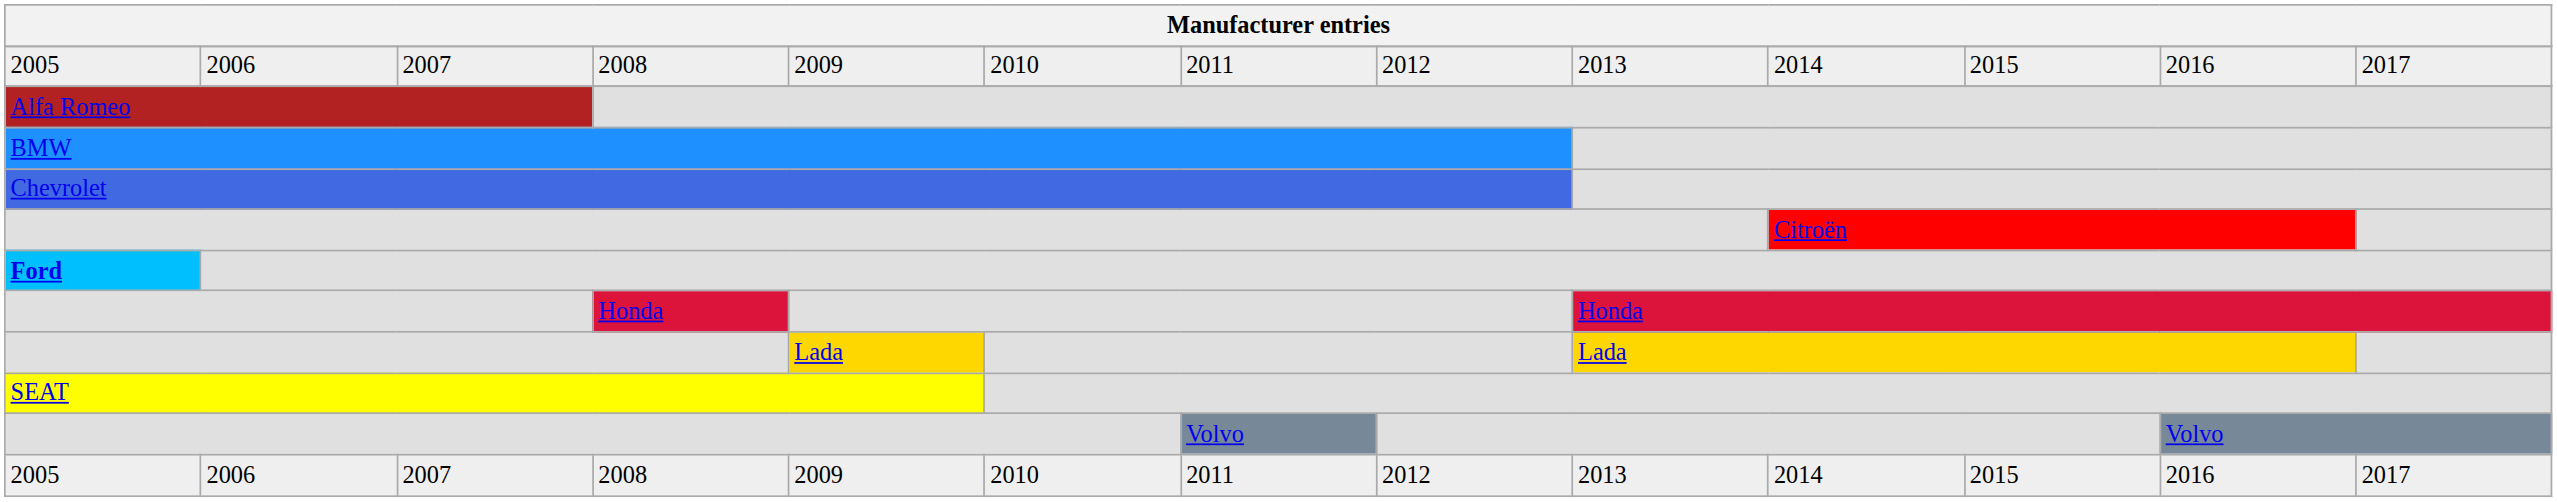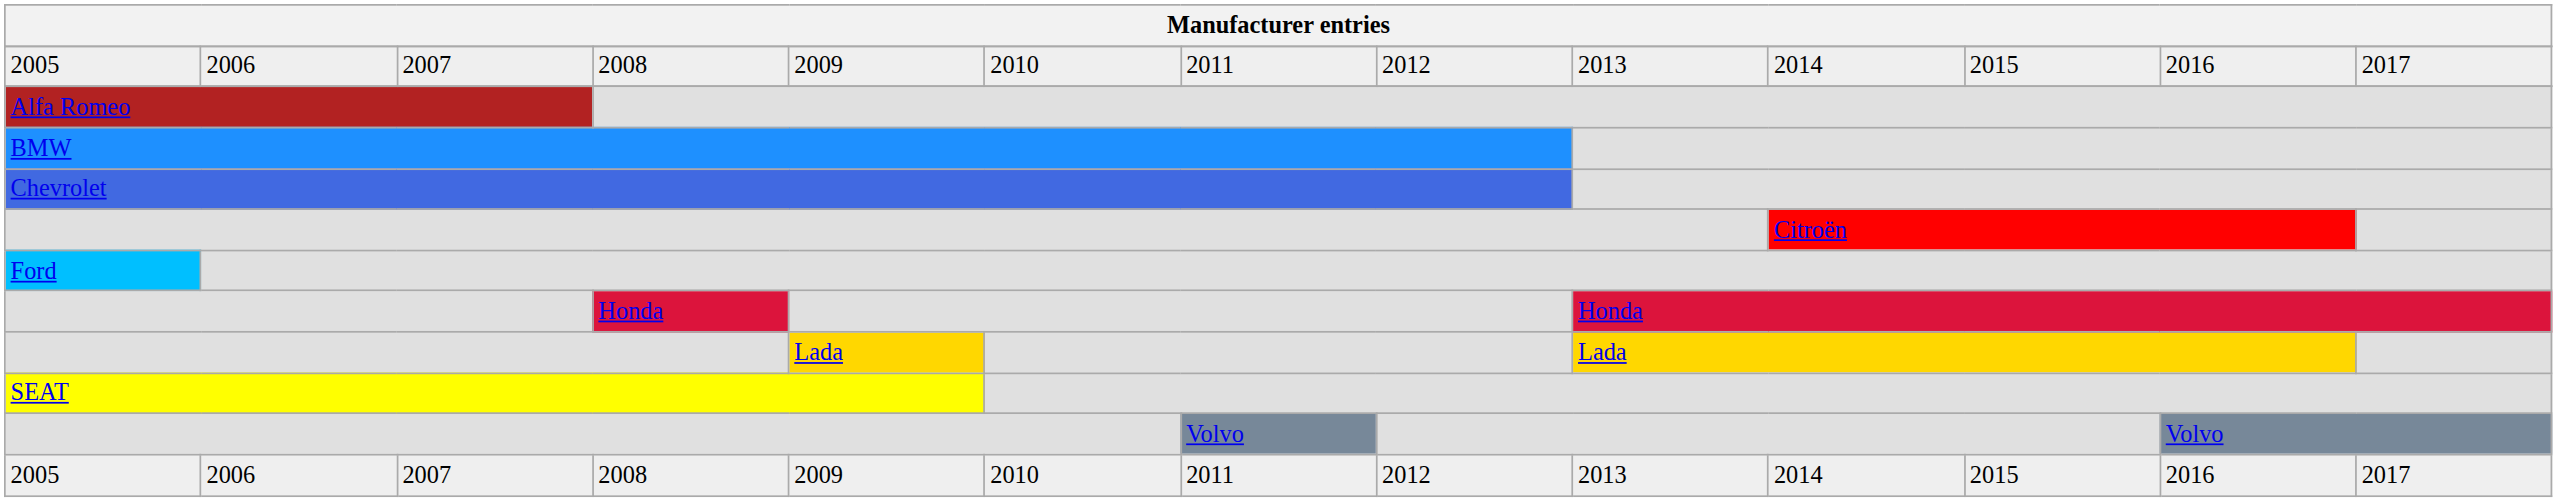(36, 270) bold -> (34, 270) normal
